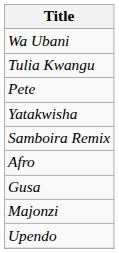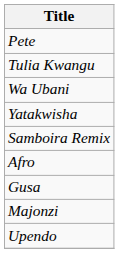(39, 41) Wa Ubani -> (22, 41) Pete
(22, 89) Pete -> (39, 89) Wa Ubani
